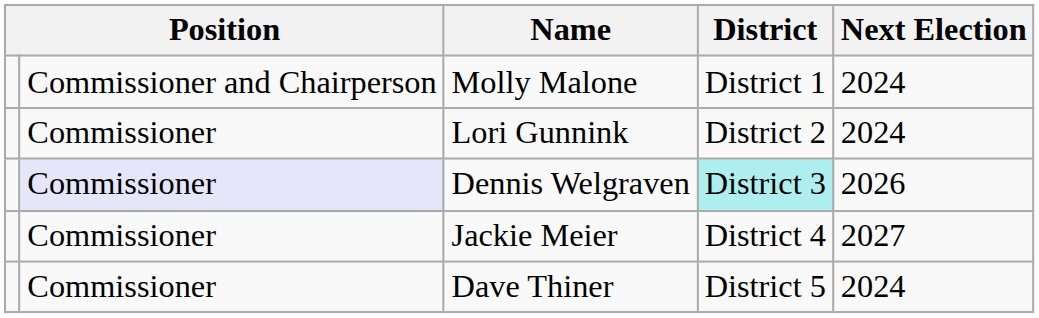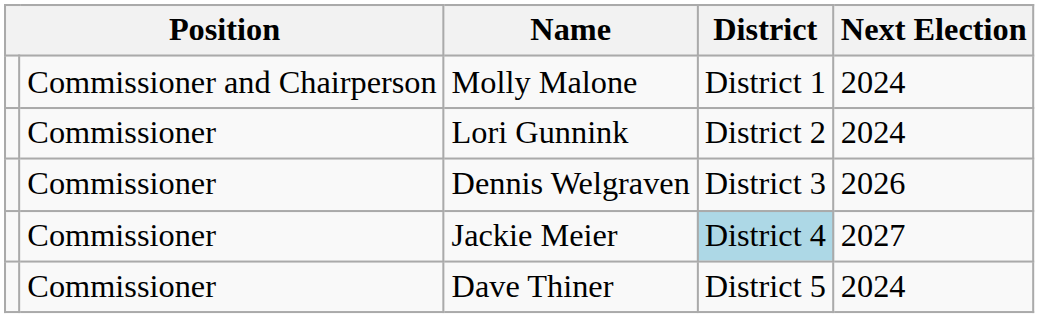(122, 183) lavender background -> (122, 183) no background
(765, 183) paleturquoise background -> (765, 183) no background
(765, 235) no background -> (765, 235) lightblue background
